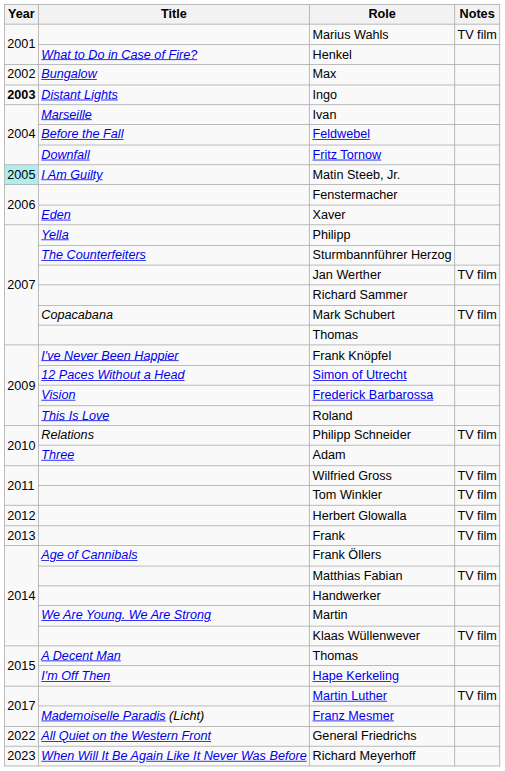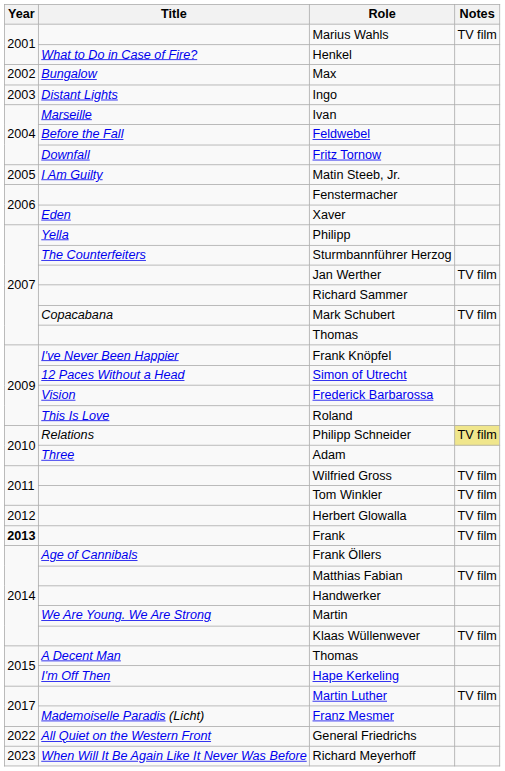(21, 94) bold -> (21, 94) normal
(21, 174) paleturquoise background -> (21, 174) no background
(477, 435) no background -> (477, 435) khaki background
(21, 535) normal -> (21, 535) bold
